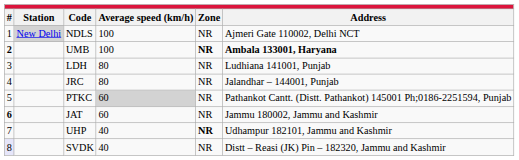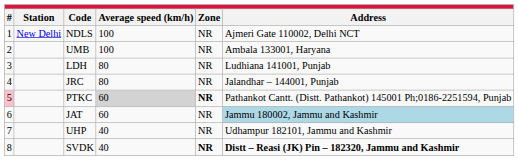(39, 33) lightgrey background -> (39, 33) no background
(9, 49) bold -> (9, 49) normal
(205, 49) bold -> (205, 49) normal
(281, 49) bold -> (278, 49) normal
(9, 98) no background -> (9, 98) pink background
(205, 98) normal -> (205, 98) bold
(9, 114) bold -> (9, 114) normal
(301, 114) no background -> (301, 114) lightblue background
(205, 131) bold -> (205, 131) normal
(9, 147) lavender background -> (9, 147) no background
(205, 147) normal -> (205, 147) bold
(335, 147) normal -> (342, 147) bold
